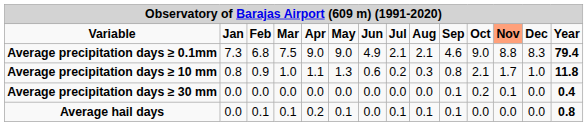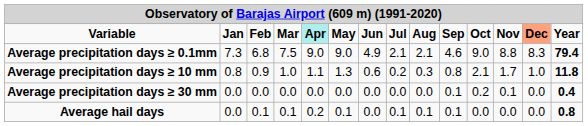(315, 33) no background -> (315, 33) paleturquoise background
(508, 33) lightsalmon background -> (508, 33) no background
(537, 33) no background -> (537, 33) lightsalmon background
